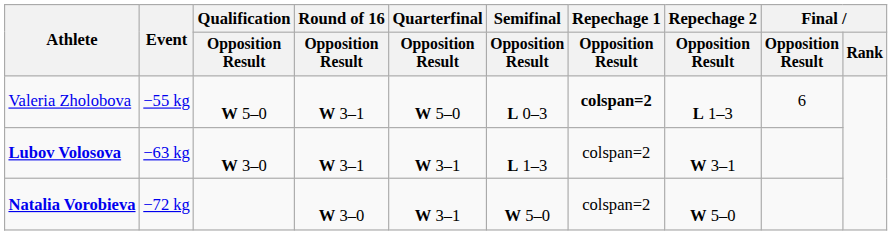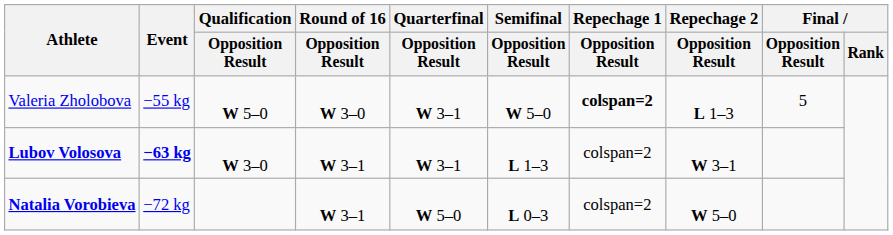(341, 114) W 3–1 -> (343, 114) W 3–0
(438, 114) W 5–0 -> (439, 114) W 3–1
(527, 114) L 0–3 -> (528, 114) W 5–0
(802, 102) 6 -> (803, 102) 5
(167, 153) normal -> (167, 153) bold
(341, 216) W 3–0 -> (343, 216) W 3–1
(438, 216) W 3–1 -> (439, 216) W 5–0
(527, 216) W 5–0 -> (528, 216) L 0–3
